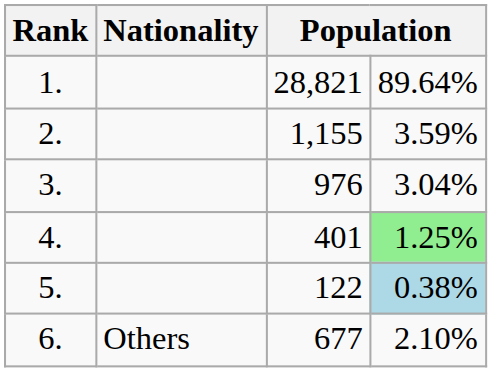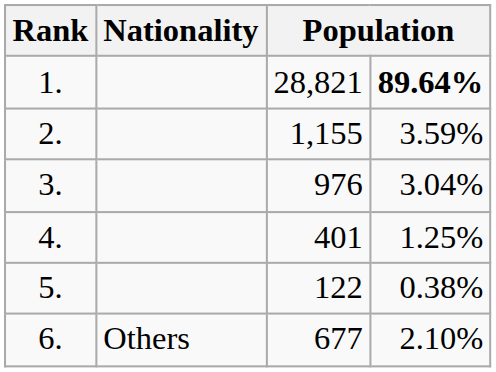(428, 81) normal -> (431, 81) bold
(436, 236) lightgreen background -> (441, 236) no background
(436, 287) lightblue background -> (441, 287) no background
